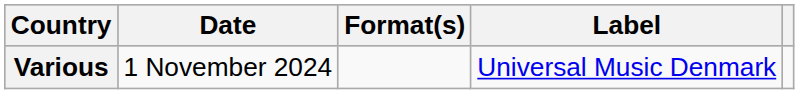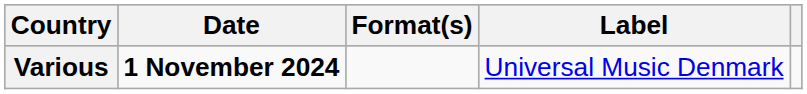(228, 66) normal -> (231, 66) bold
